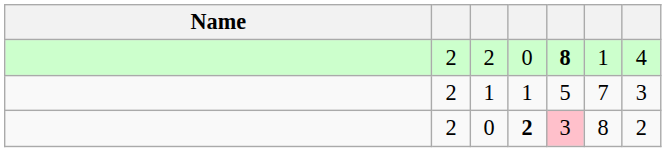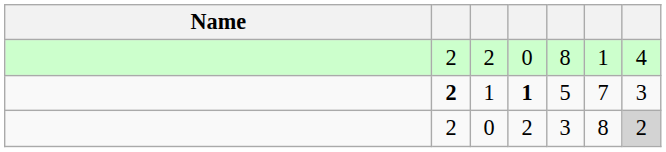(565, 57) bold -> (565, 57) normal
(451, 92) normal -> (451, 92) bold
(527, 92) normal -> (527, 92) bold
(527, 127) bold -> (527, 127) normal
(565, 127) pink background -> (565, 127) no background
(641, 127) no background -> (641, 127) lightgrey background
